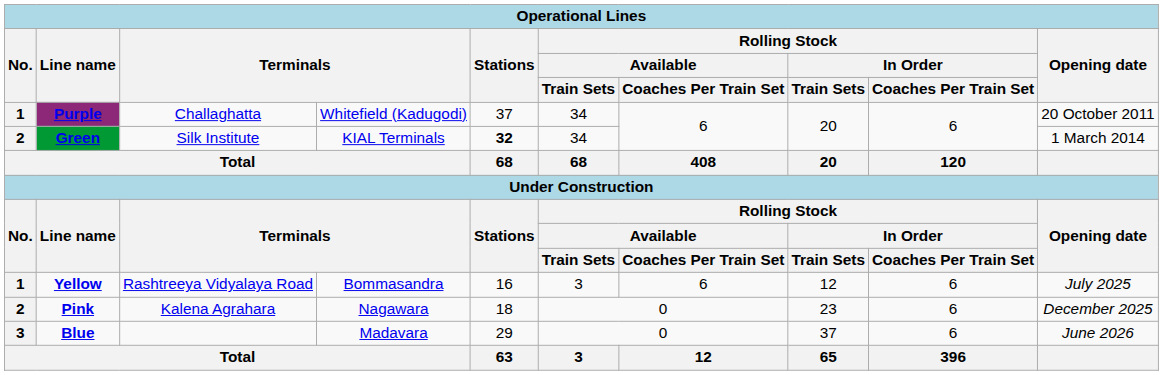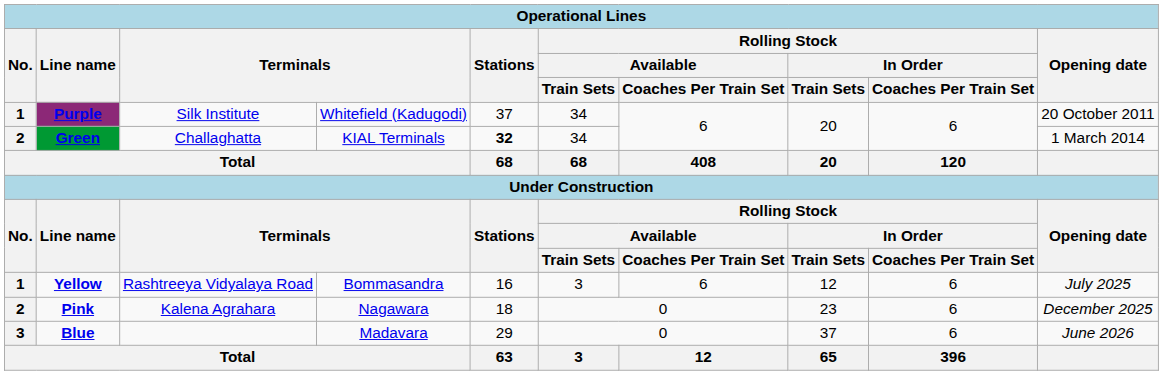(218, 114) Challaghatta -> (218, 114) Silk Institute
(218, 138) Silk Institute -> (218, 138) Challaghatta
